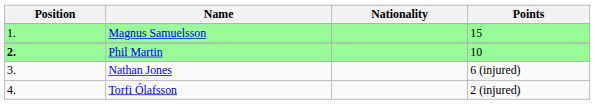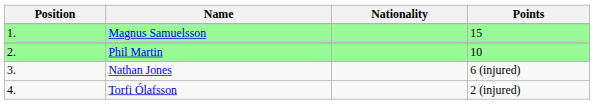(12, 52) bold -> (12, 52) normal
